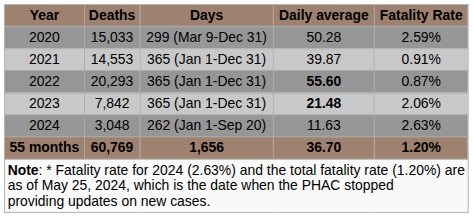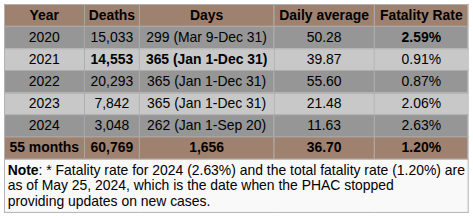(421, 37) normal -> (421, 37) bold
(112, 59) normal -> (112, 59) bold
(207, 59) normal -> (207, 59) bold
(324, 81) bold -> (324, 81) normal
(324, 103) bold -> (324, 103) normal
